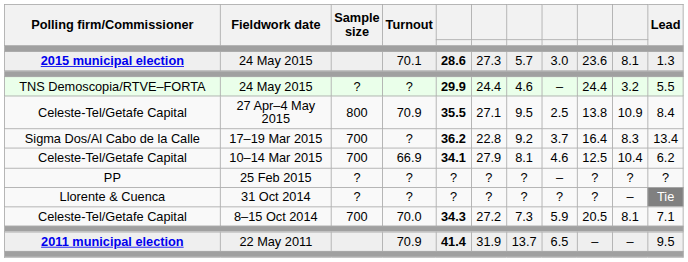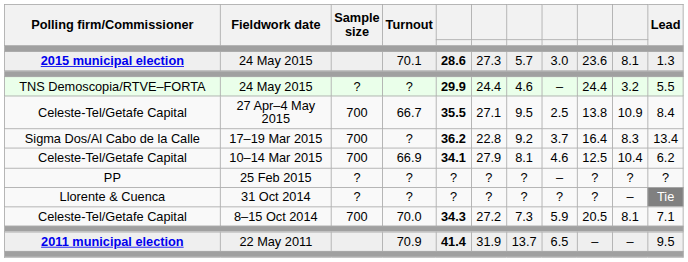(357, 112) 800 -> (357, 112) 700
(409, 112) 70.9 -> (409, 112) 66.7
